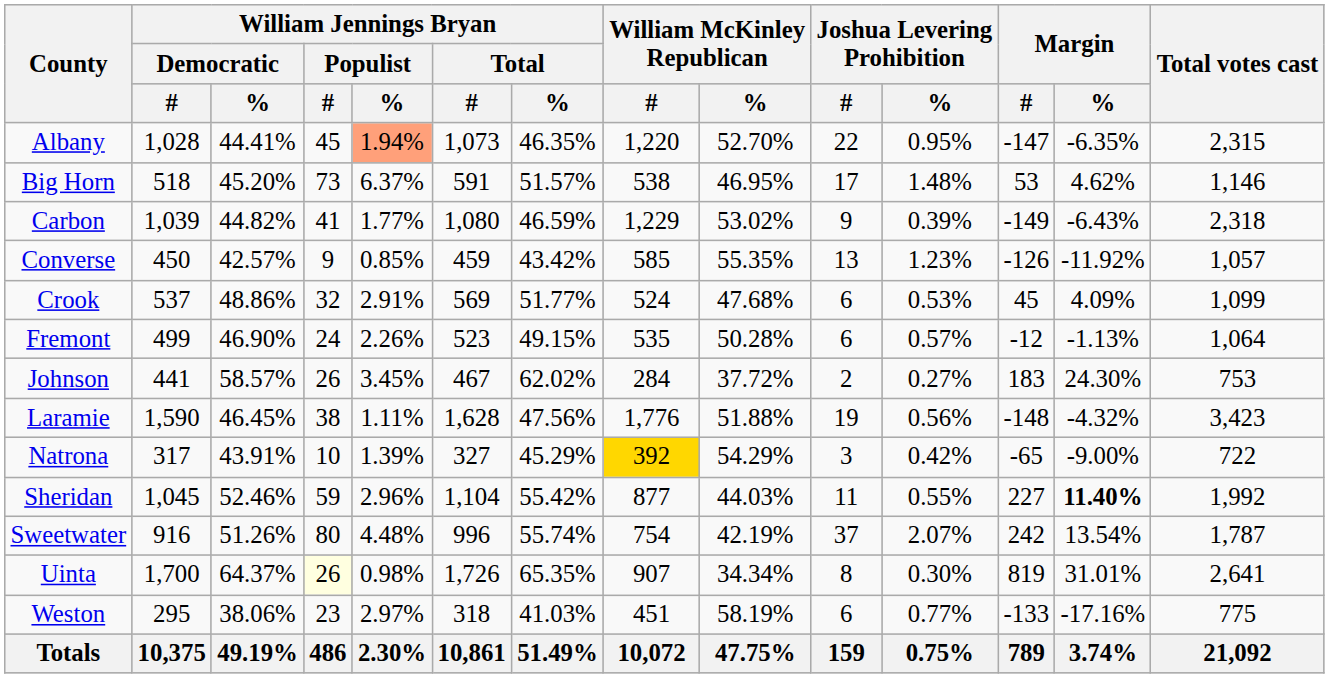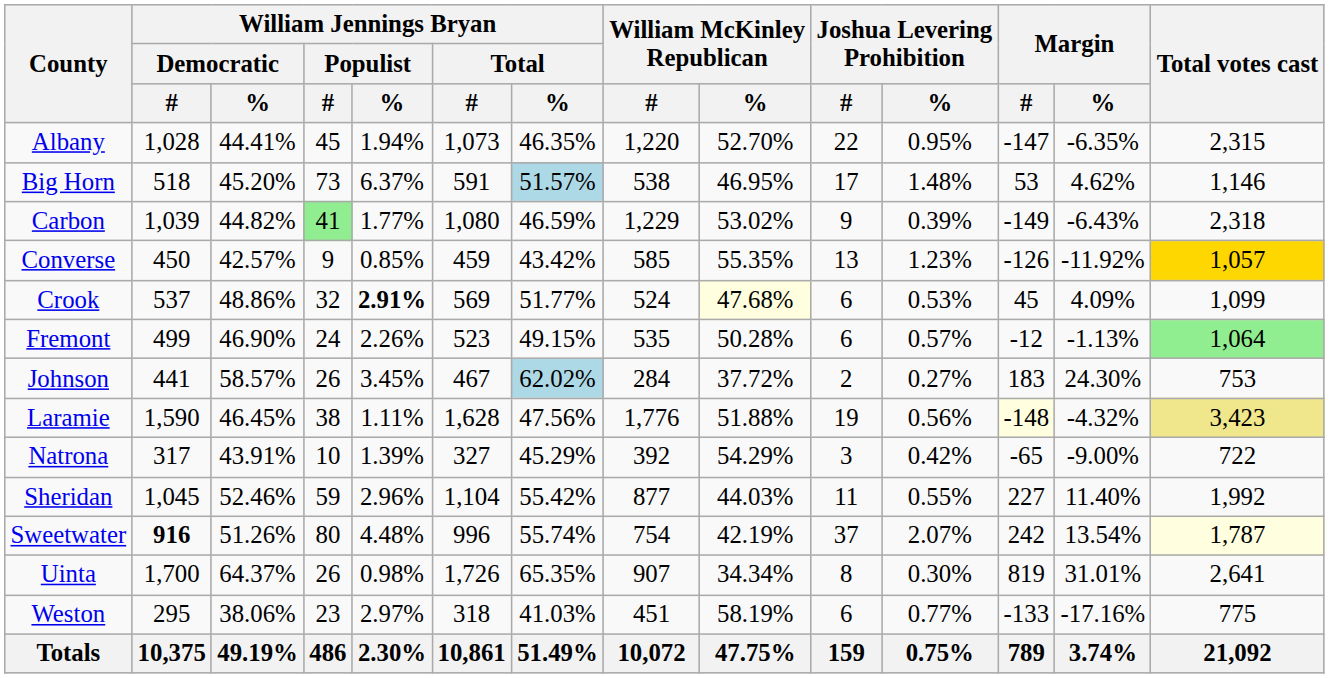(392, 142) lightsalmon background -> (392, 142) no background
(557, 181) no background -> (557, 181) lightblue background
(328, 220) no background -> (328, 220) lightgreen background
(1237, 260) no background -> (1237, 260) gold background
(392, 299) normal -> (392, 299) bold
(755, 299) no background -> (755, 299) lightyellow background
(1237, 338) no background -> (1237, 338) lightgreen background
(557, 378) no background -> (557, 378) lightblue background
(1026, 417) no background -> (1026, 417) lightyellow background
(1237, 417) no background -> (1237, 417) khaki background
(652, 456) gold background -> (652, 456) no background
(1103, 496) bold -> (1103, 496) normal
(172, 535) normal -> (172, 535) bold
(1237, 535) no background -> (1237, 535) lightyellow background
(328, 574) lightyellow background -> (328, 574) no background
